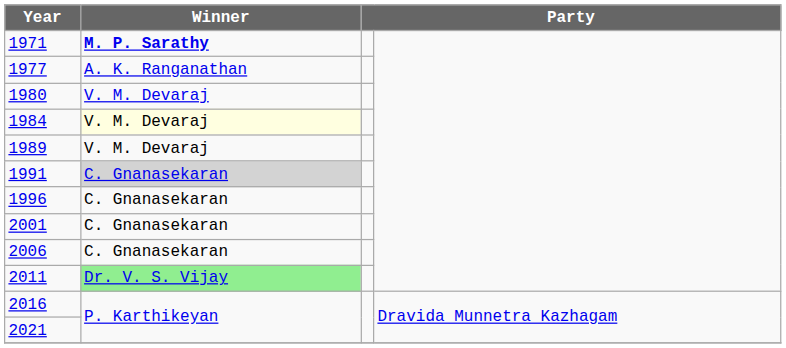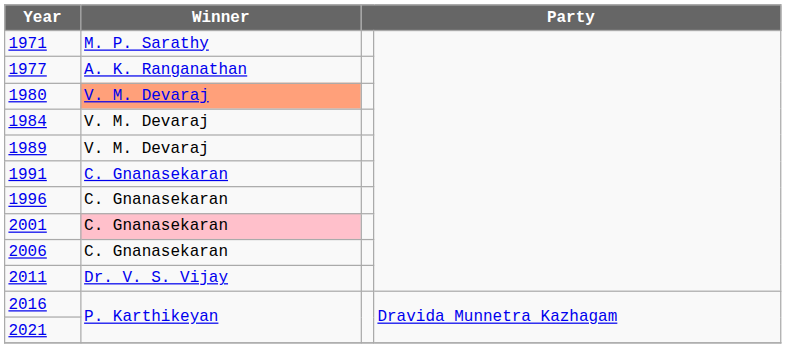(146, 44) bold -> (146, 44) normal
(146, 96) no background -> (146, 96) lightsalmon background
(146, 122) lightyellow background -> (146, 122) no background
(156, 174) lightgrey background -> (156, 174) no background
(156, 226) no background -> (156, 226) pink background
(156, 278) lightgreen background -> (156, 278) no background
